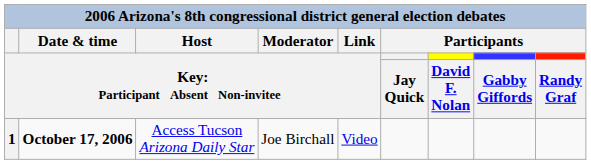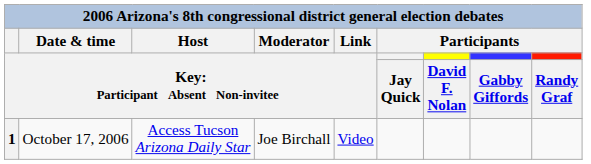(78, 138) bold -> (76, 138) normal
